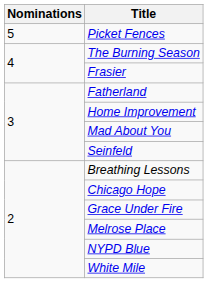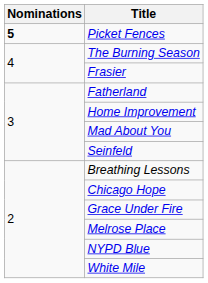(11, 33) normal -> (11, 33) bold
